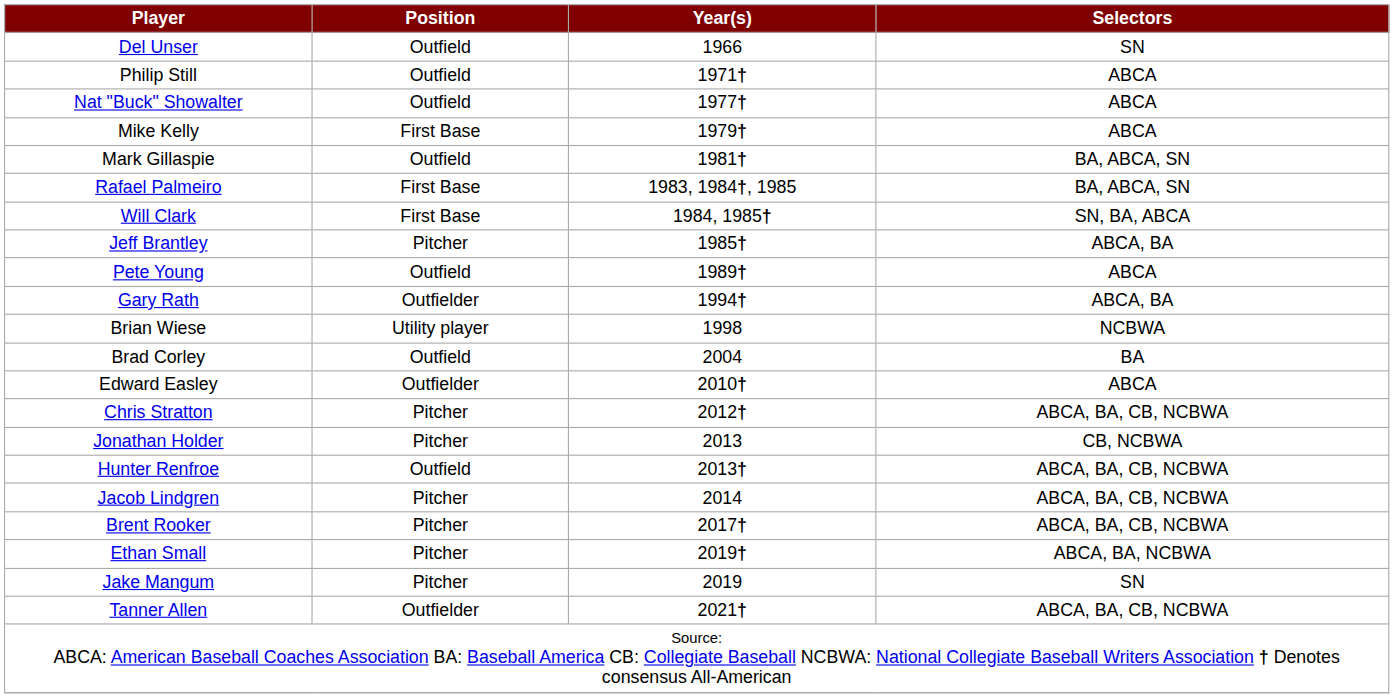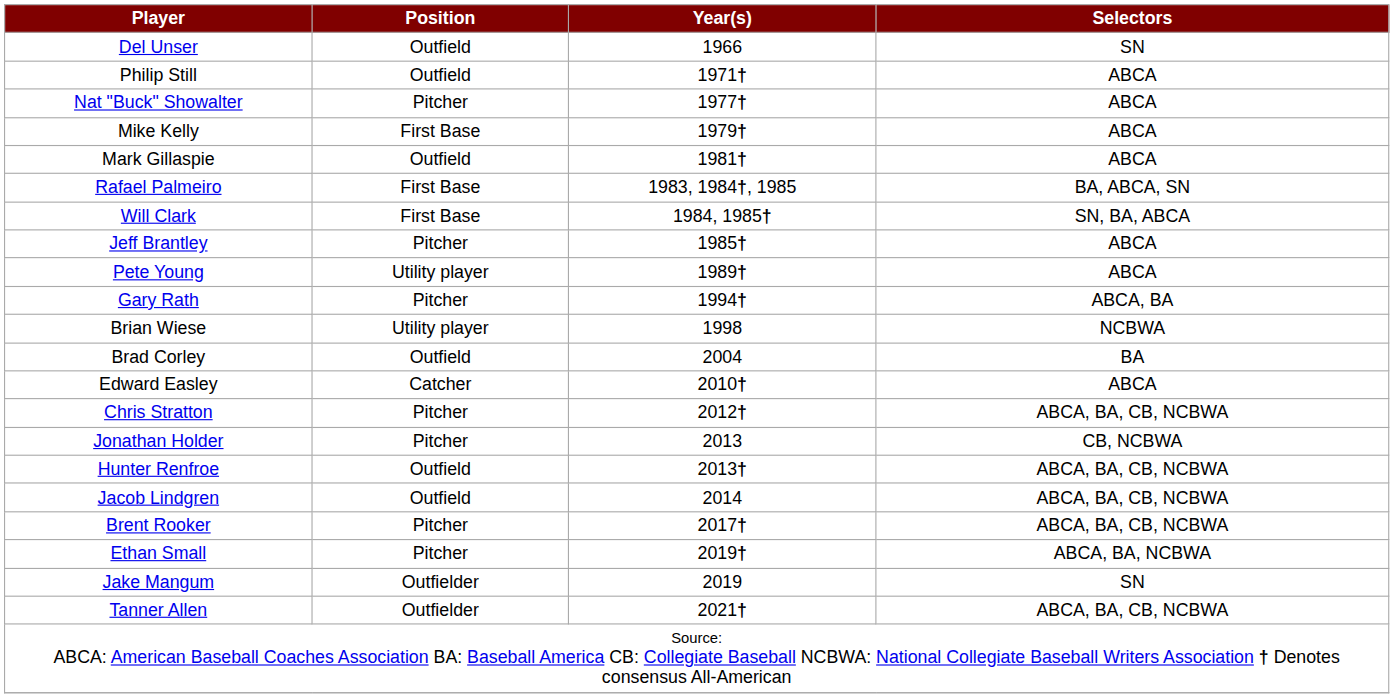(440, 103) Outfield -> (440, 103) Pitcher
(1132, 159) BA, ABCA, SN -> (1132, 159) ABCA
(1132, 243) ABCA, BA -> (1132, 243) ABCA
(440, 272) Outfield -> (440, 272) Utility player
(440, 300) Outfielder -> (440, 300) Pitcher
(440, 384) Outfielder -> (440, 384) Catcher
(440, 497) Pitcher -> (440, 497) Outfield
(440, 581) Pitcher -> (440, 581) Outfielder
